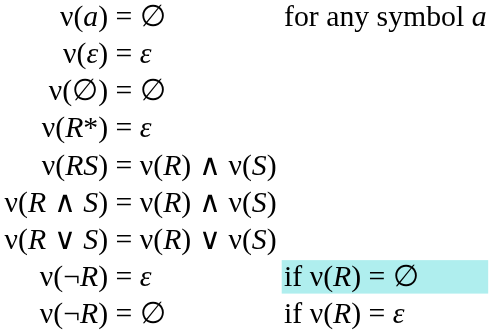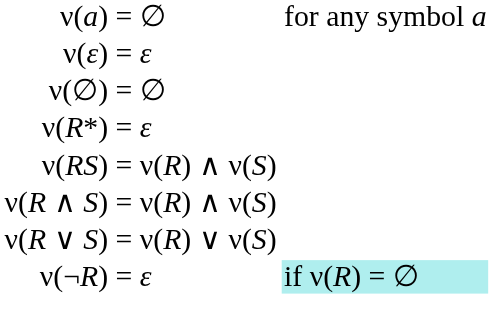- row: (74, 313)
